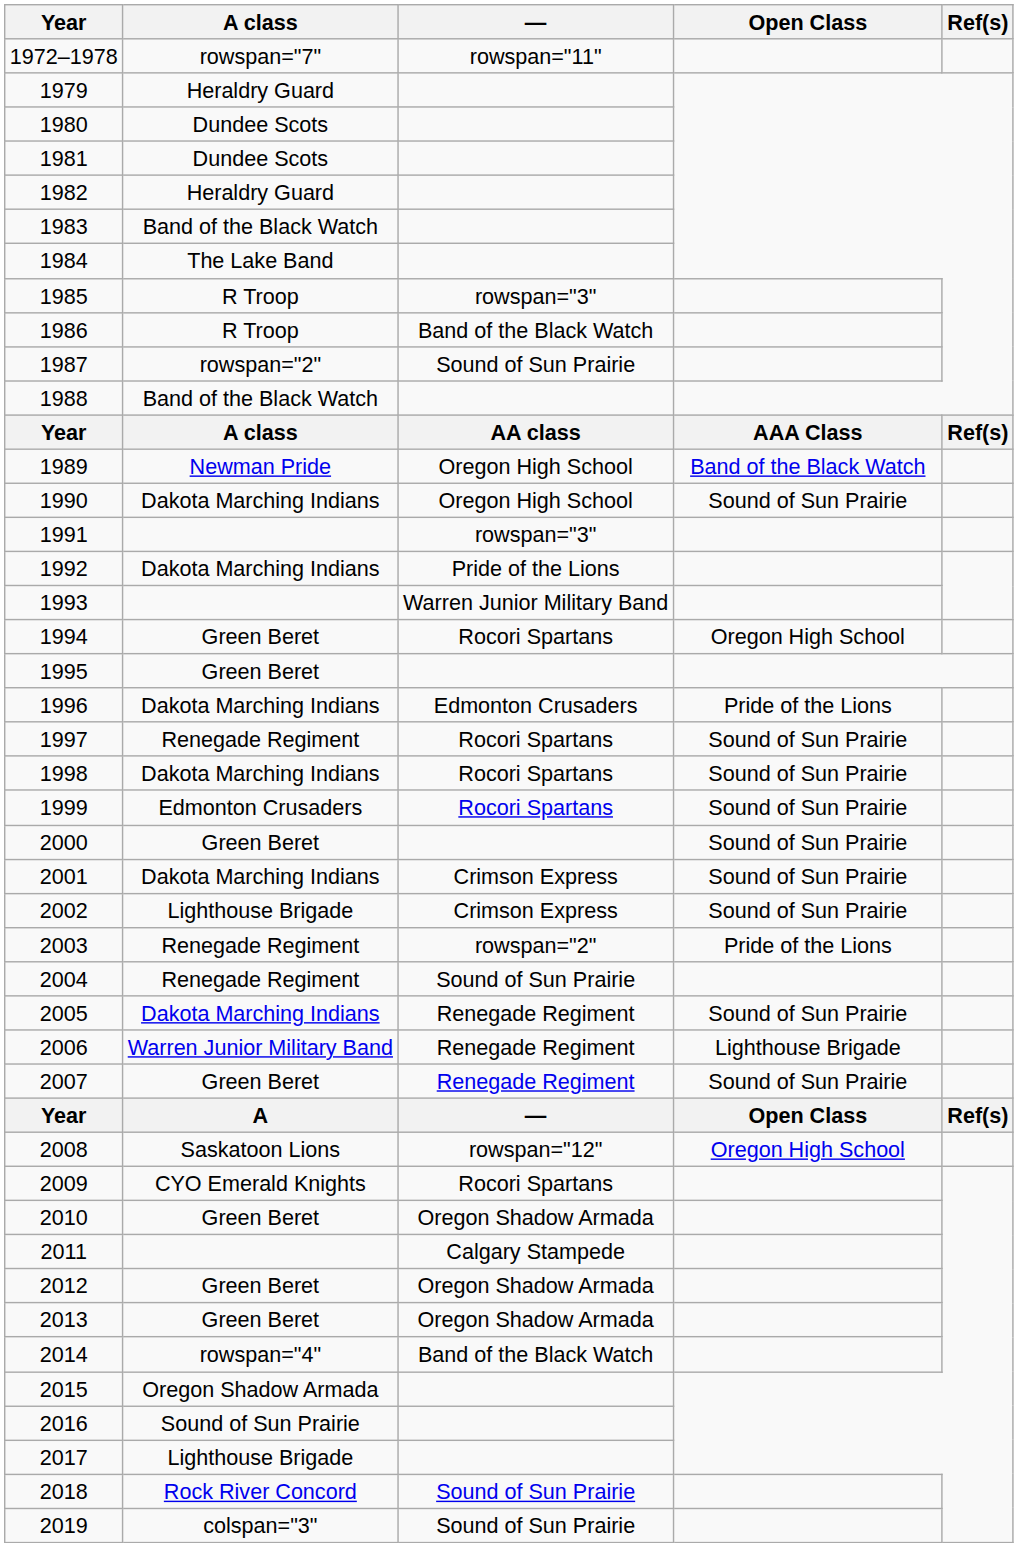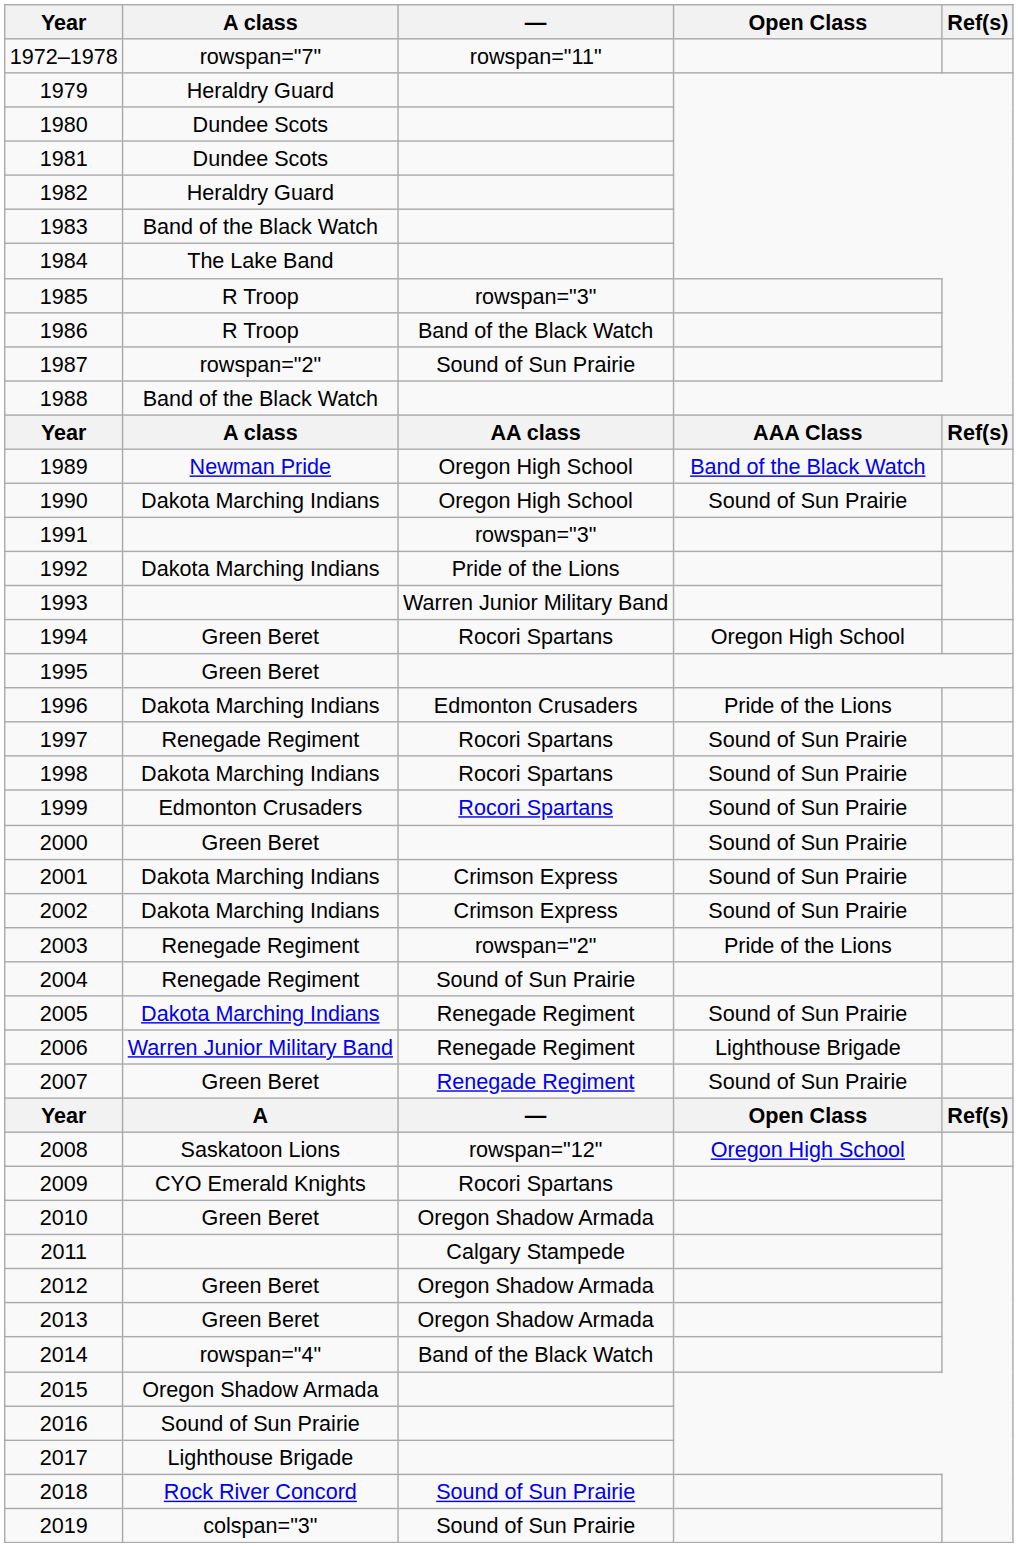(260, 910) Lighthouse Brigade -> (260, 910) Dakota Marching Indians
